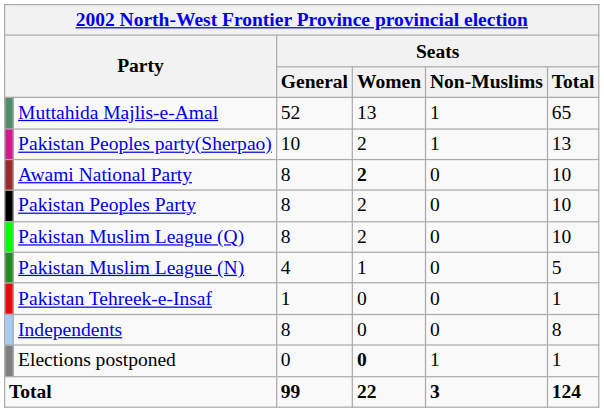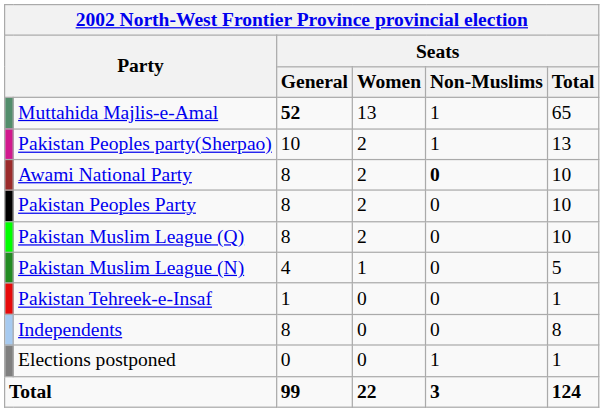(291, 112) normal -> (291, 112) bold
(362, 174) bold -> (362, 174) normal
(435, 174) normal -> (435, 174) bold
(362, 360) bold -> (362, 360) normal
